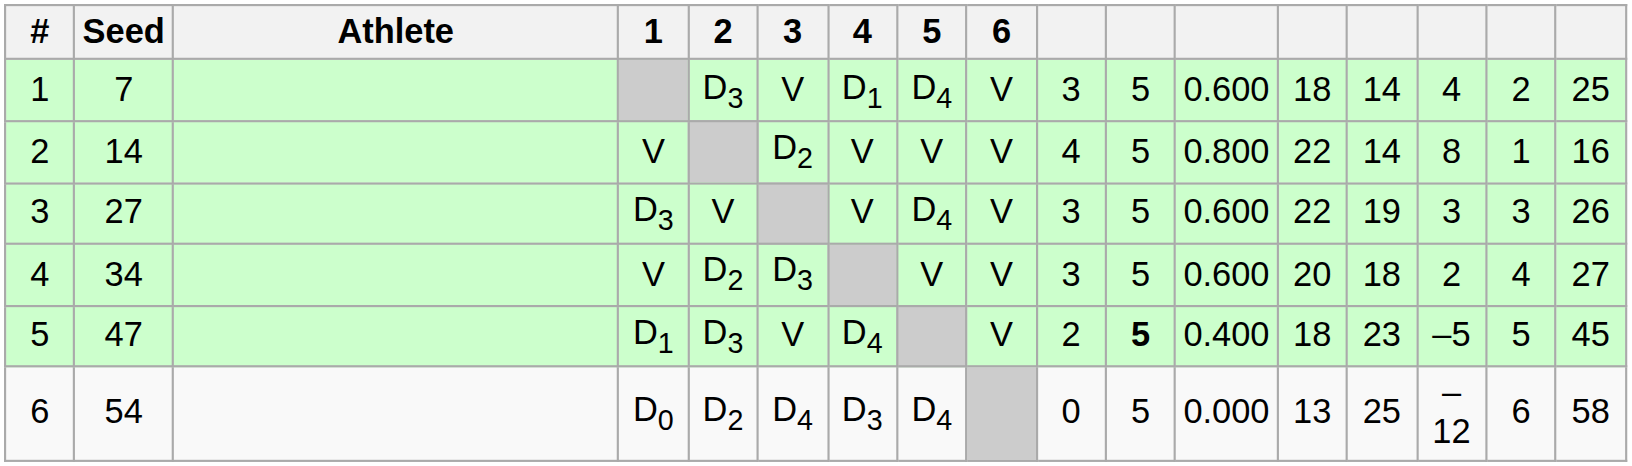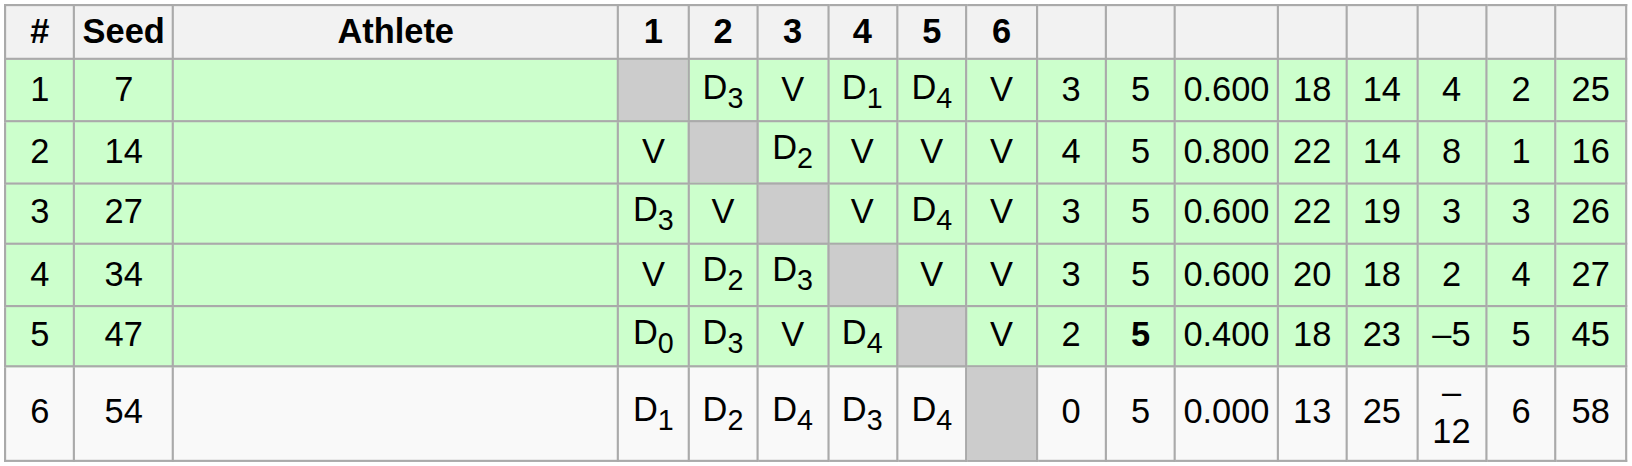(653, 336) D1 -> (653, 336) D0
(653, 413) D0 -> (653, 413) D1
